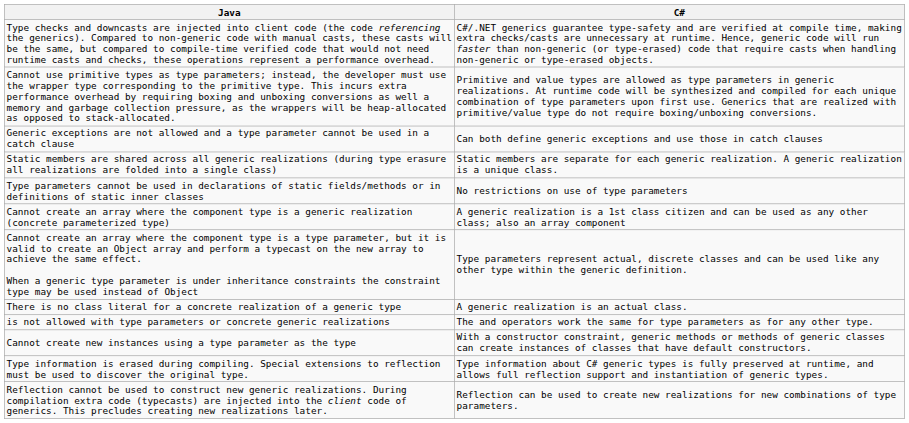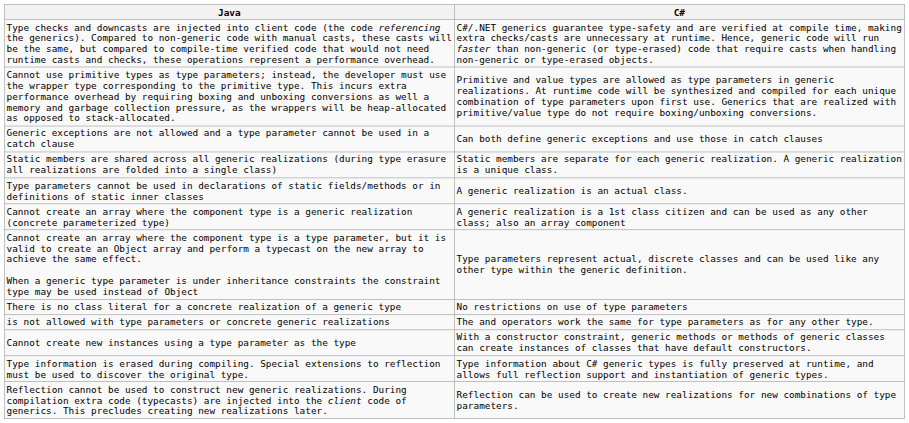(572, 191) No restrictions on use of type parameters -> (572, 191) A generic realization is an actual class.
(572, 307) A generic realization is an actual class. -> (572, 307) No restrictions on use of type parameters
